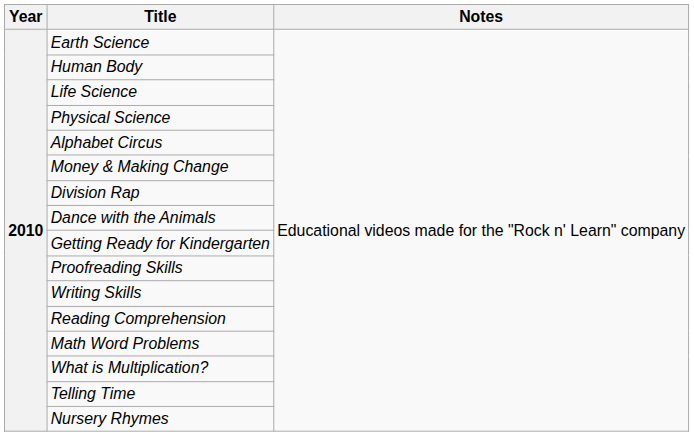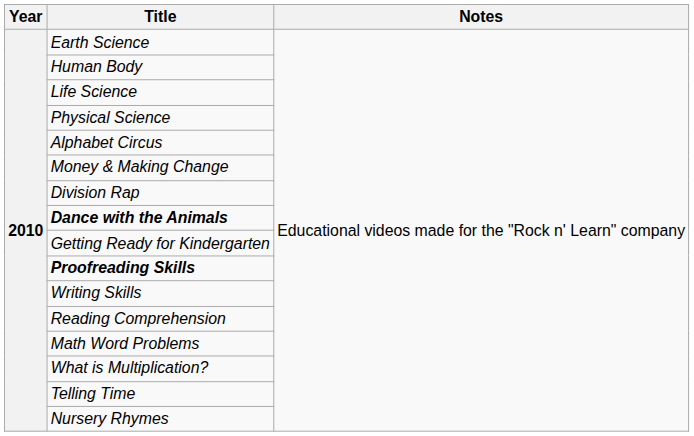(133, 218) normal -> (139, 218) bold
(117, 268) normal -> (123, 268) bold
